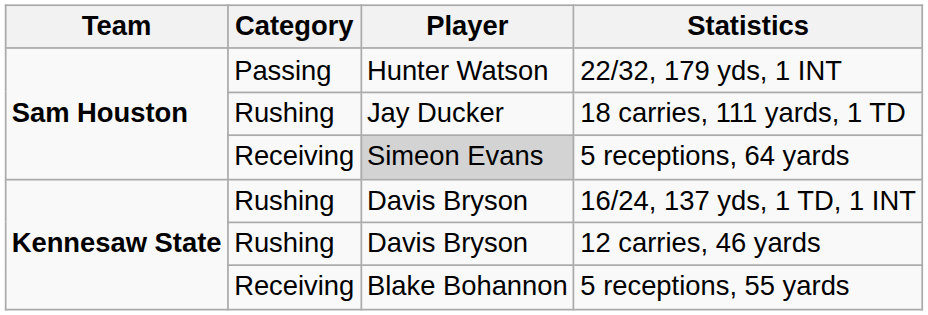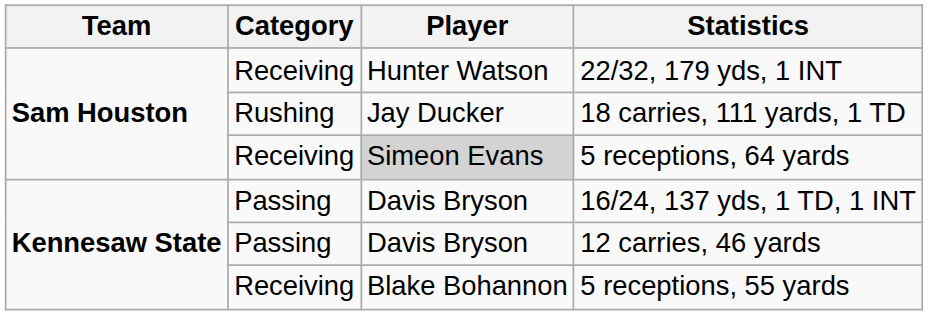(283, 69) Passing -> (294, 69) Receiving
(284, 200) Rushing -> (283, 200) Passing
(284, 243) Rushing -> (283, 243) Passing
